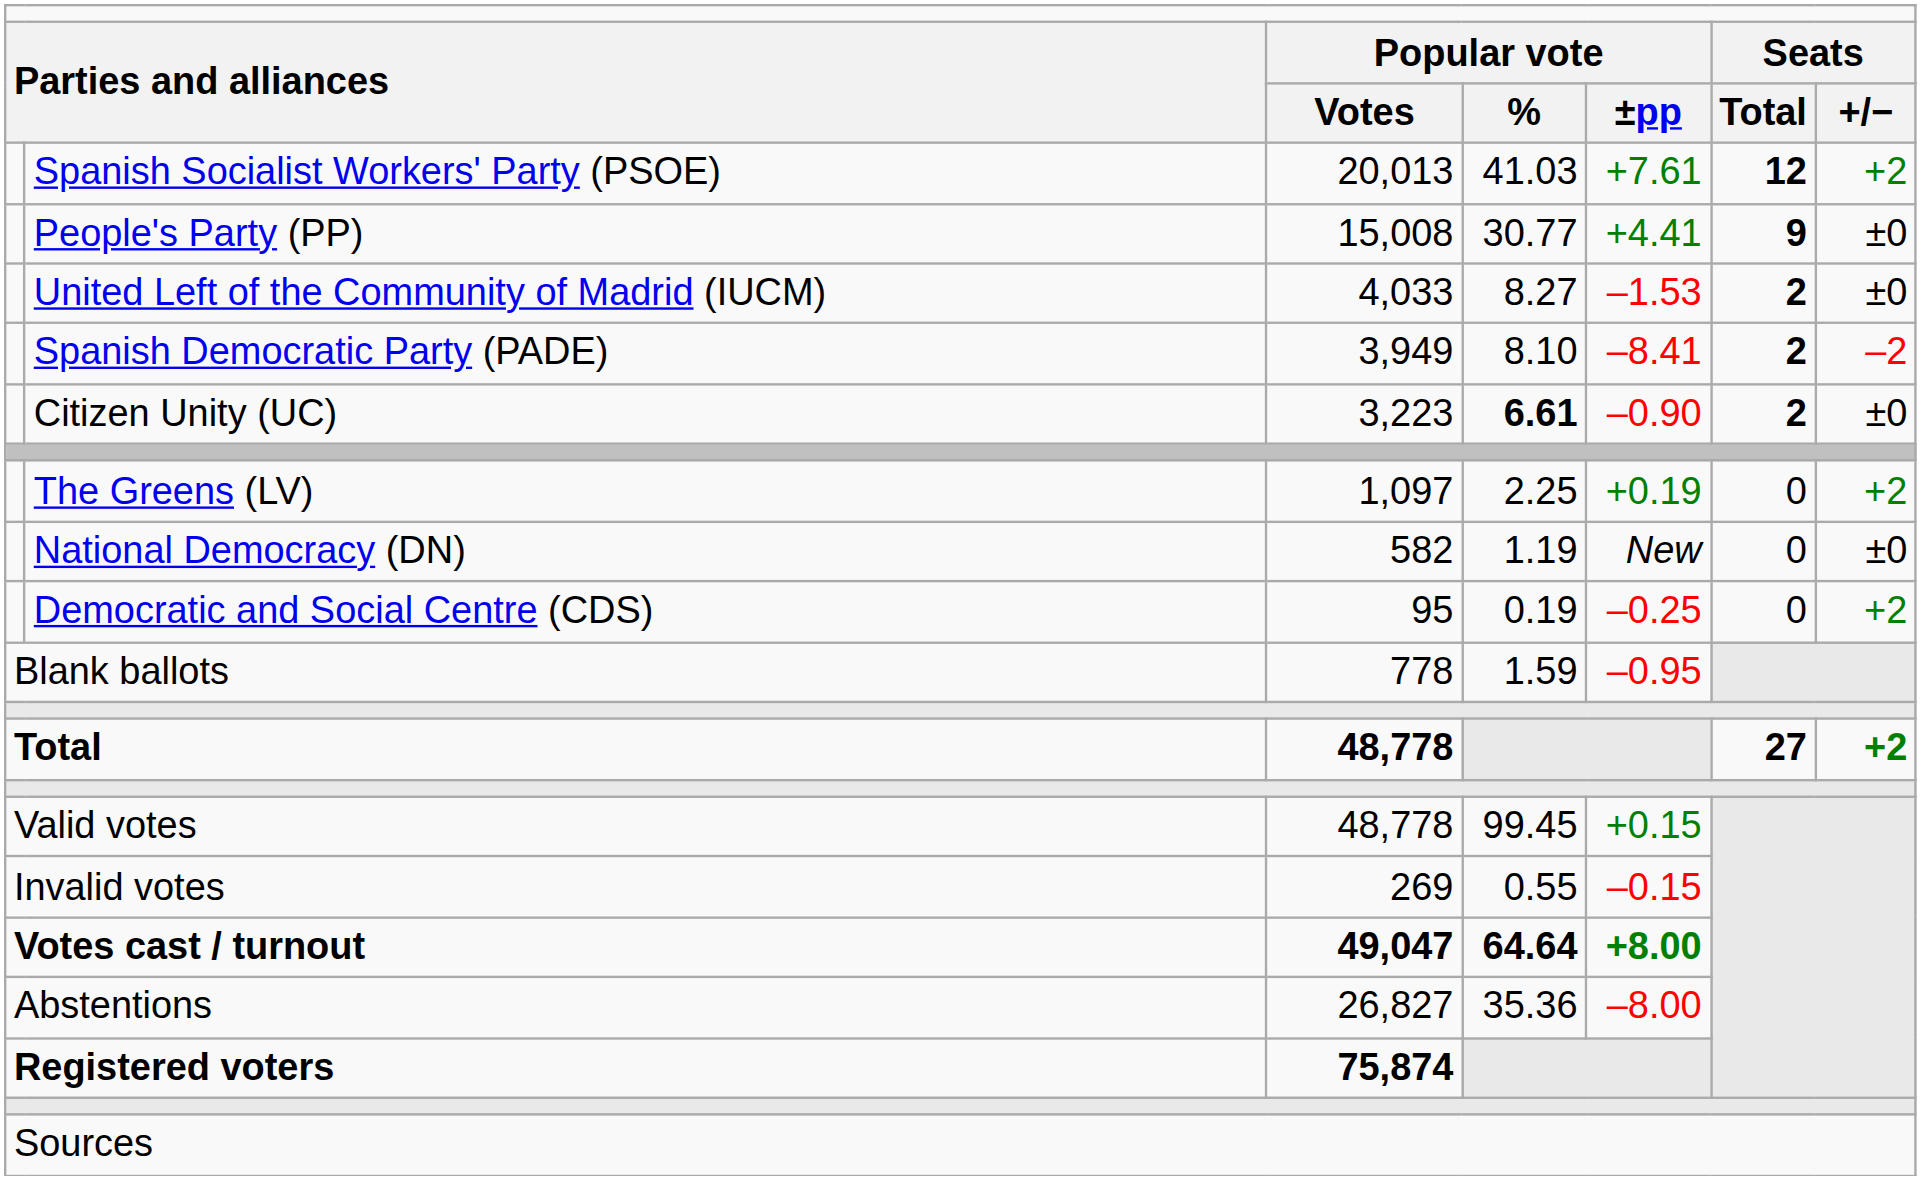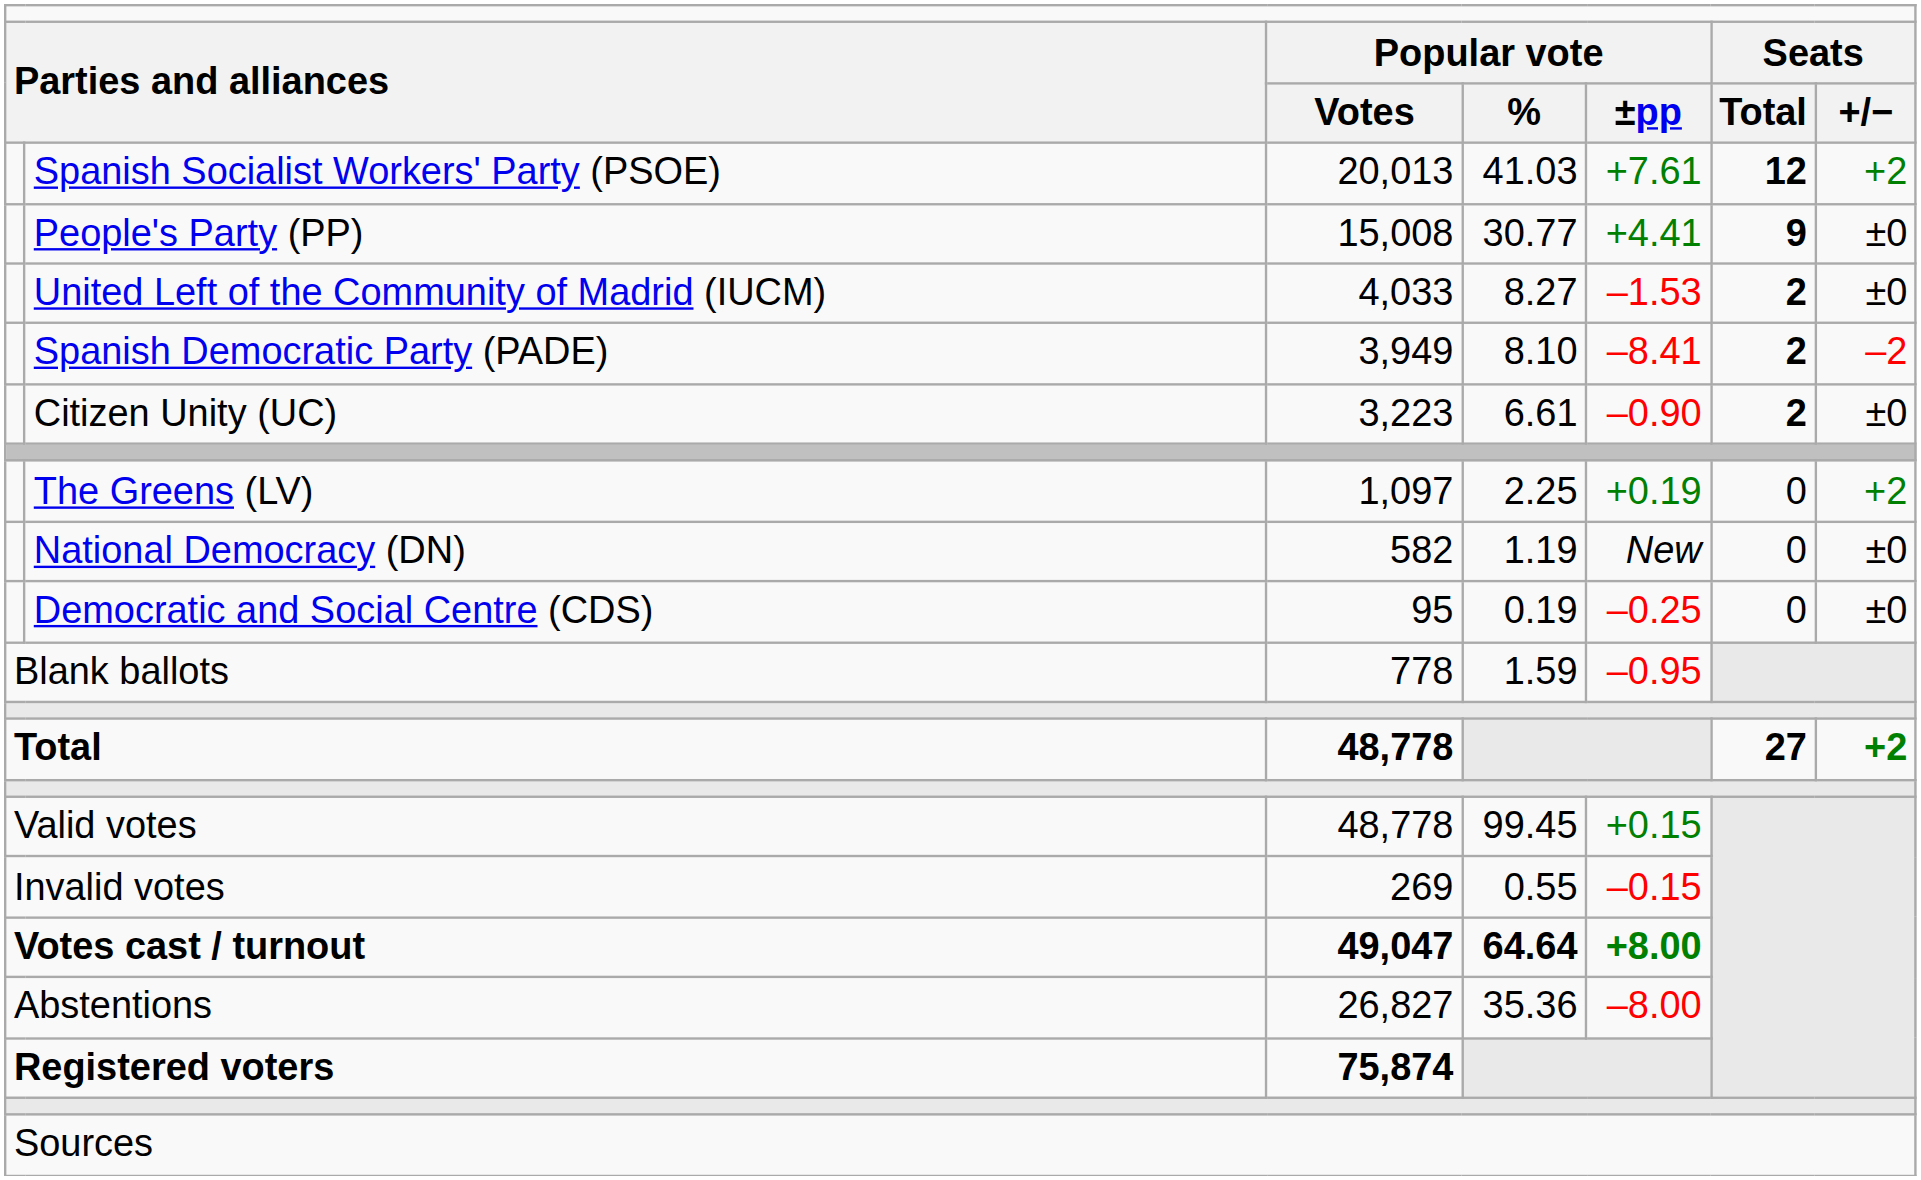(1541, 412) bold -> (1541, 412) normal
(1886, 610) +2 -> (1886, 610) ±0
